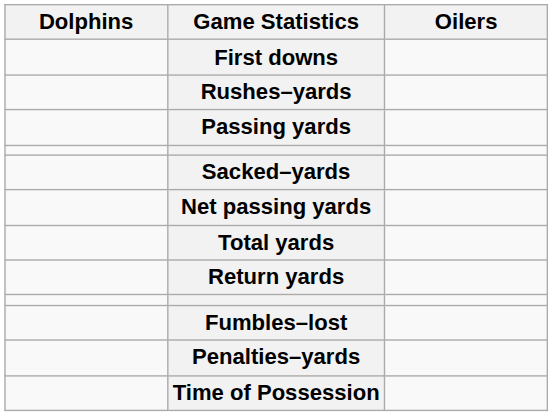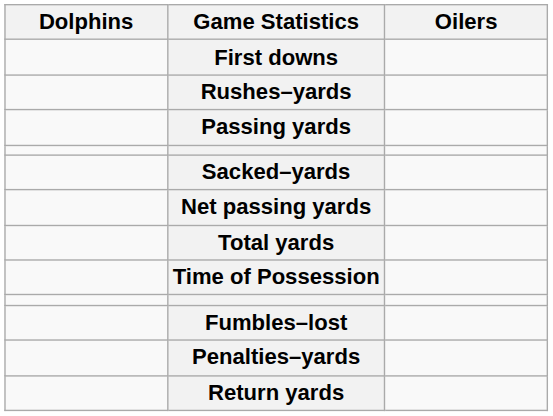rows swapped: (86, 277) <-> (86, 393)
